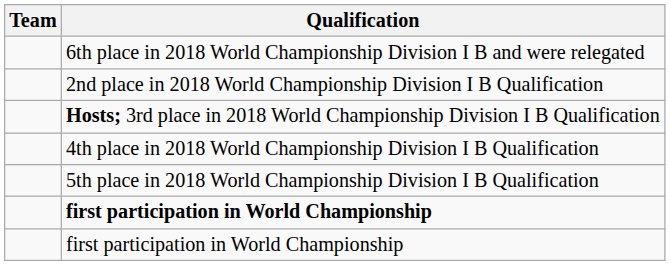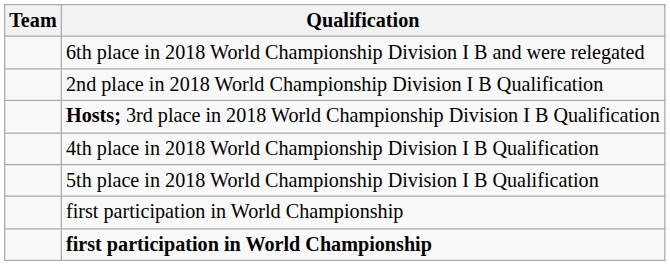(249, 212) bold -> (235, 212) normal
(235, 244) normal -> (249, 244) bold
